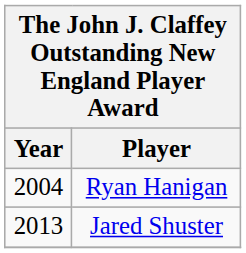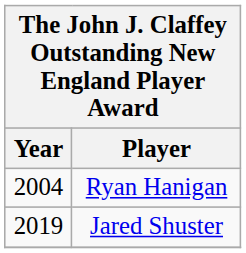(38, 226) 2013 -> (38, 226) 2019
